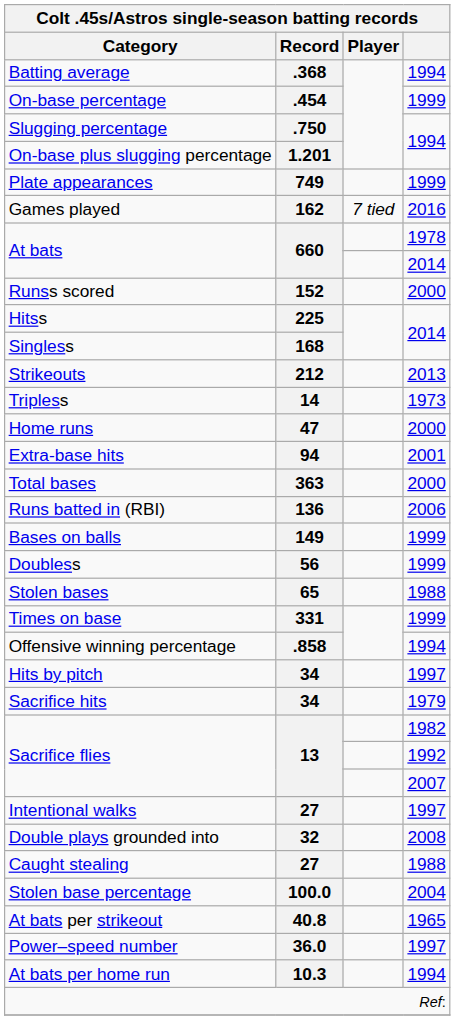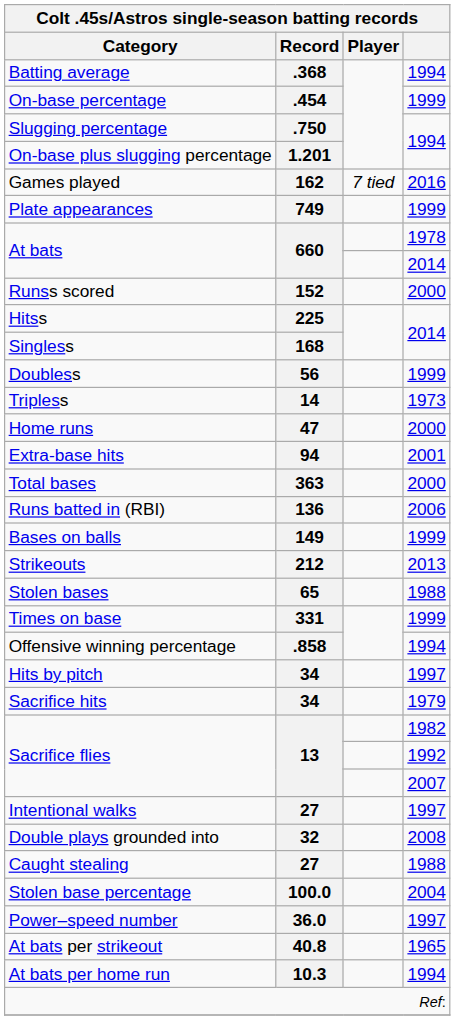rows swapped: (64, 210) <-> (81, 182)
rows swapped: (45, 565) <-> (47, 374)
rows swapped: (93, 947) <-> (85, 920)
